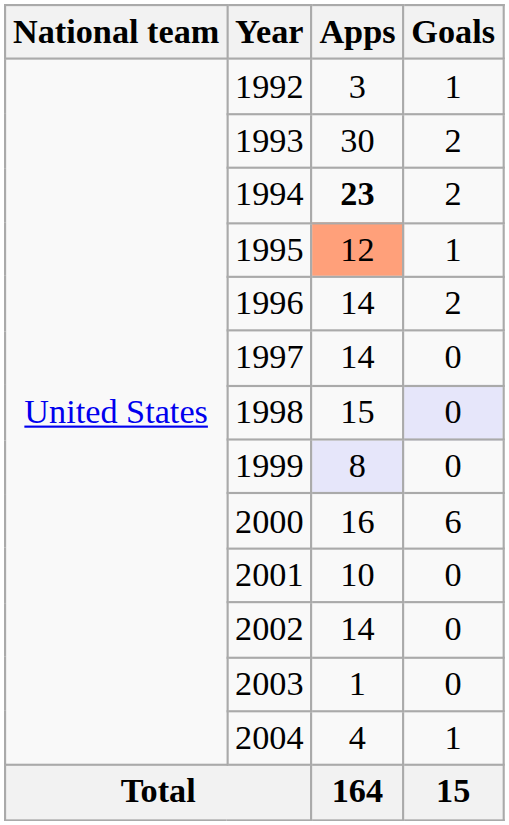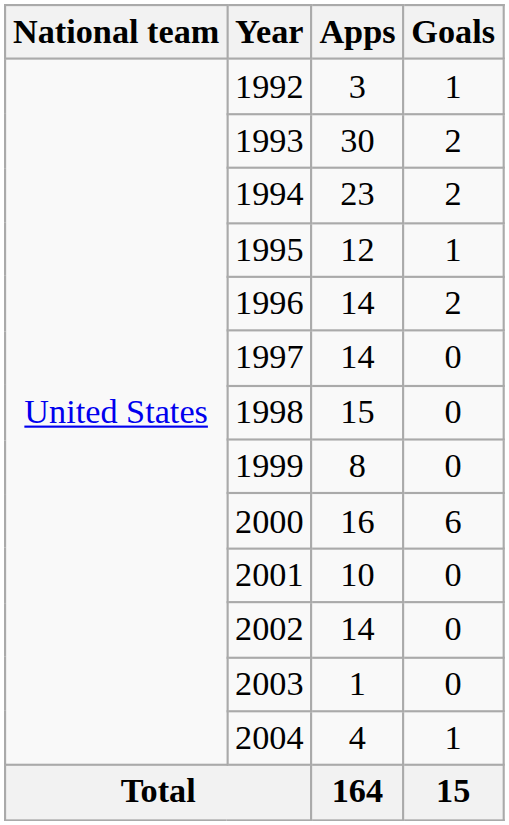(357, 194) bold -> (357, 194) normal
(357, 248) lightsalmon background -> (357, 248) no background
(453, 411) lavender background -> (453, 411) no background
(357, 466) lavender background -> (357, 466) no background
